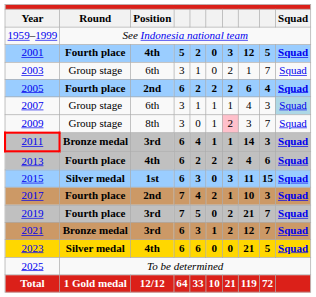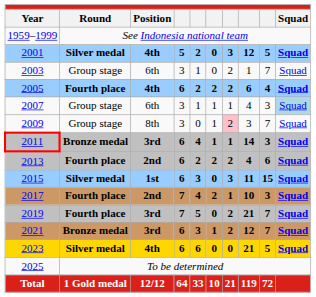(95, 53) Fourth place -> (95, 53) Silver medal
(152, 88) 2nd -> (152, 88) 4th
(152, 160) 4th -> (152, 160) 2nd
